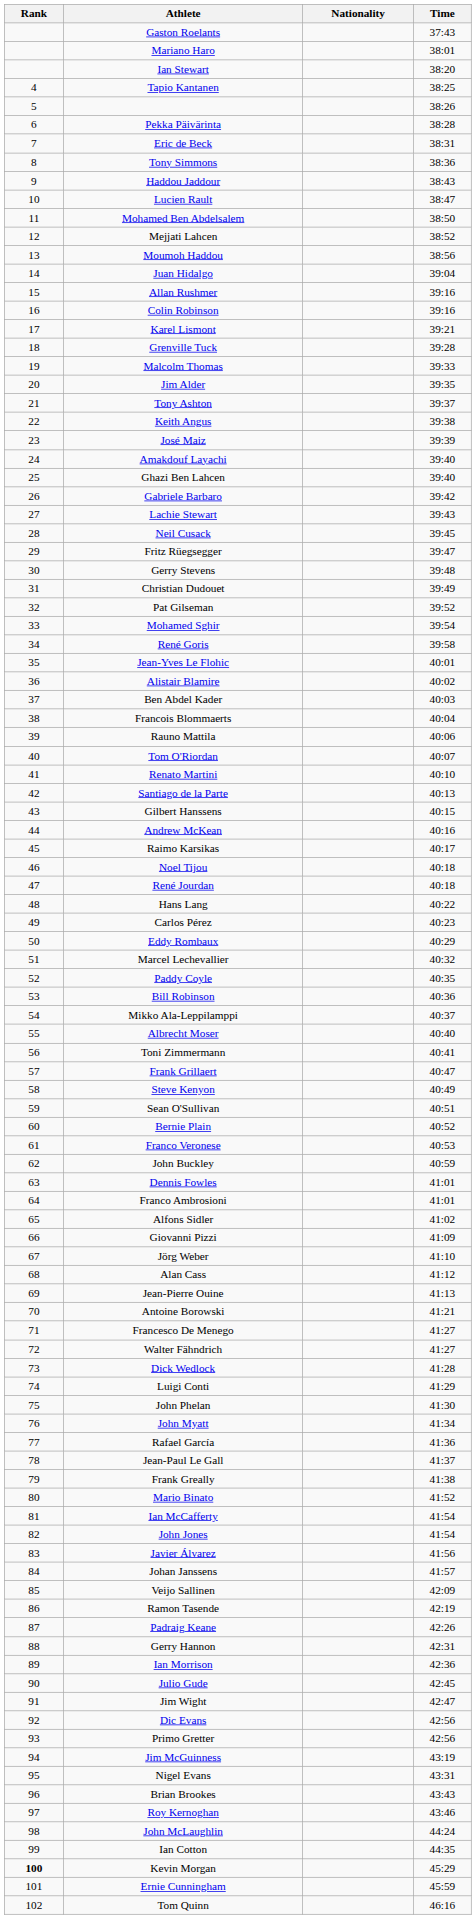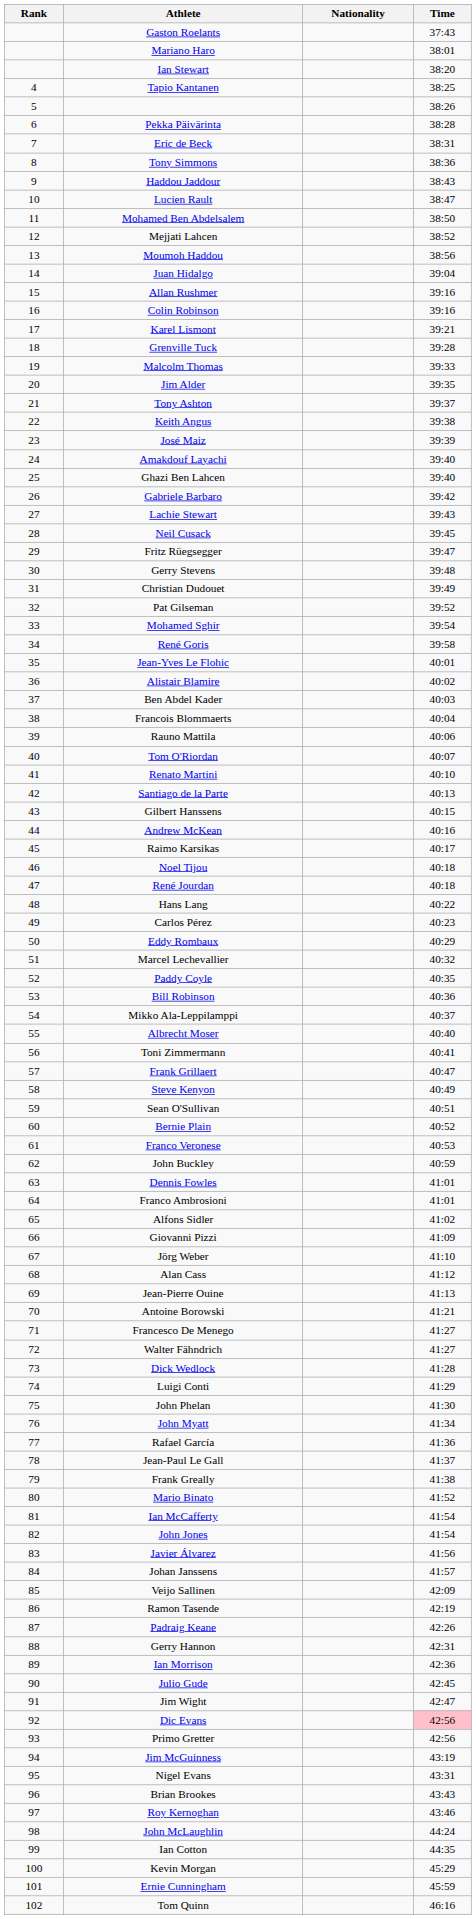(442, 1720) no background -> (442, 1720) pink background
(34, 1868) bold -> (34, 1868) normal
